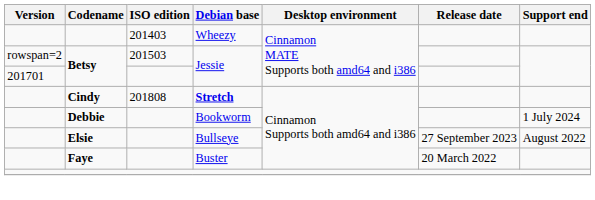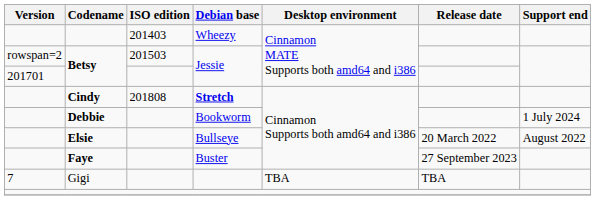(469, 138) 27 September 2023 -> (459, 138) 20 March 2022
(459, 158) 20 March 2022 -> (469, 158) 27 September 2023
+ row: (79, 179)
